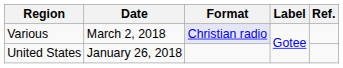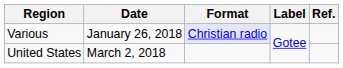(126, 33) March 2, 2018 -> (134, 33) January 26, 2018
(134, 53) January 26, 2018 -> (126, 53) March 2, 2018
